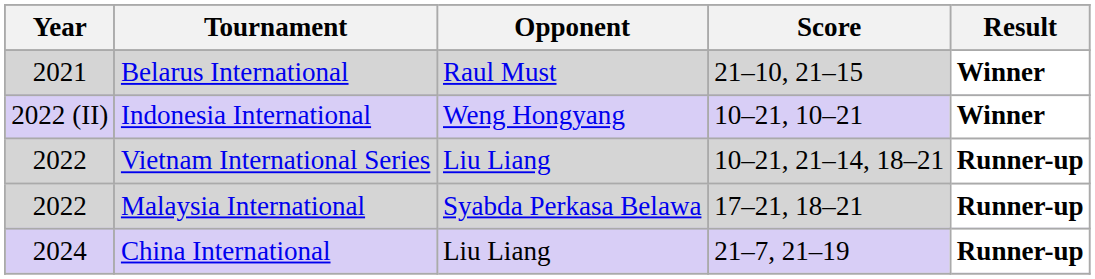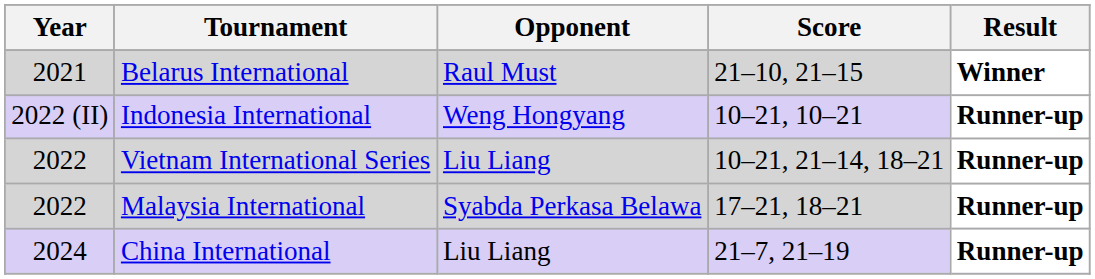(1001, 116) Winner -> (1020, 116) Runner-up
